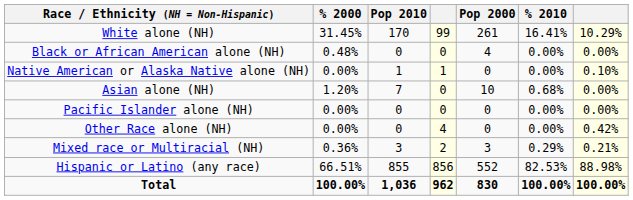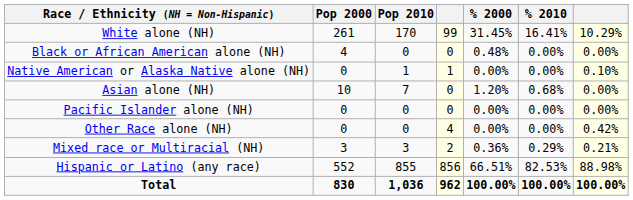columns swapped: (487, 14) <-> (340, 14)
